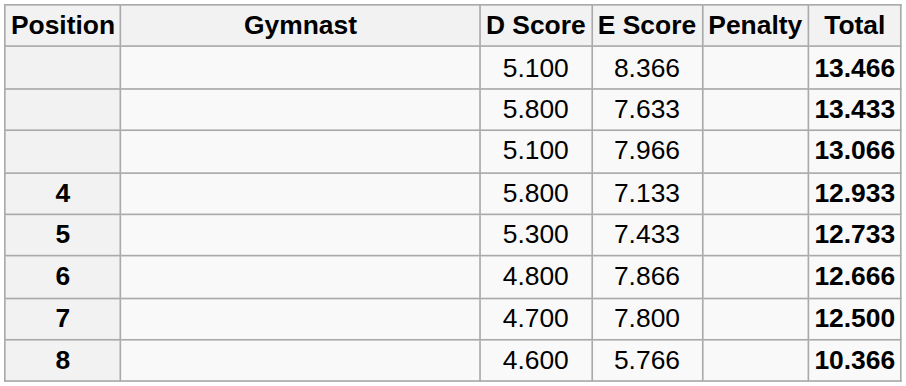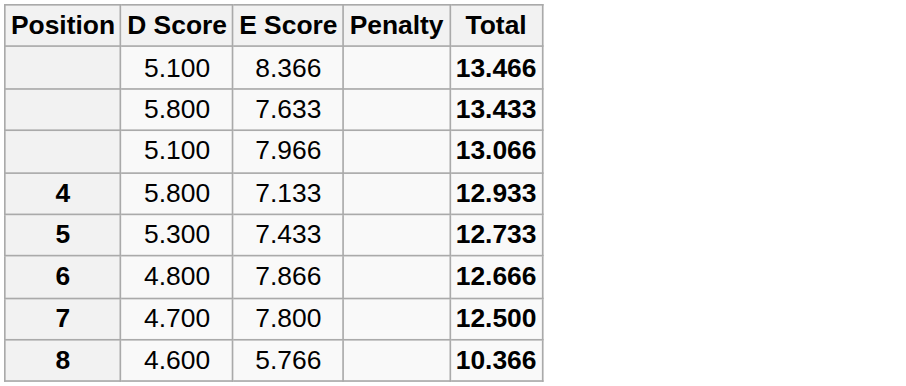- column: (300, 25)
